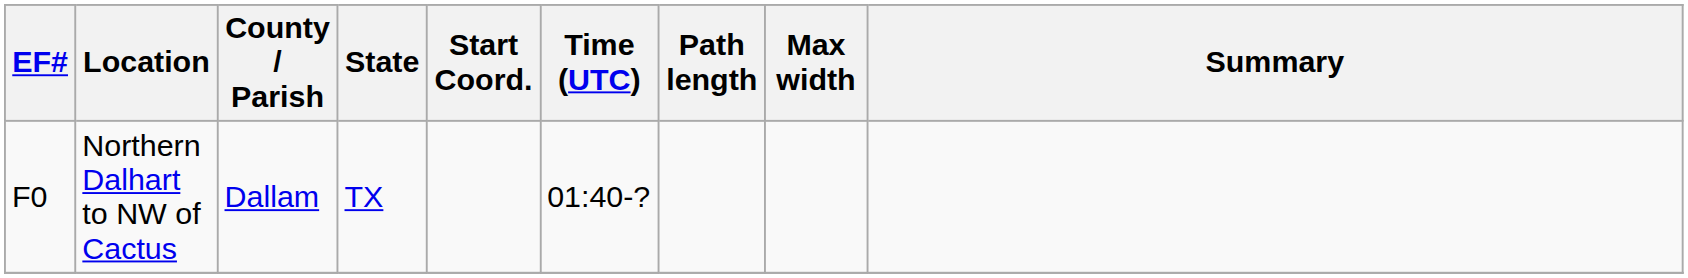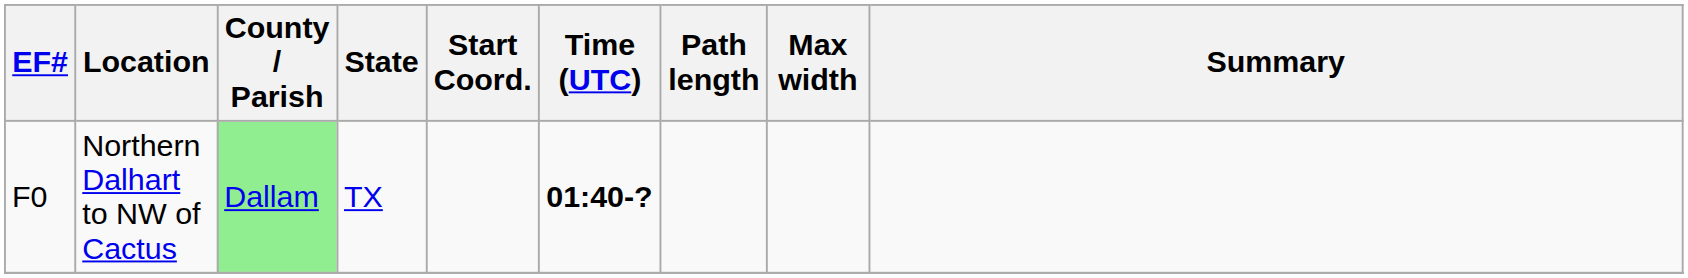(272, 196) no background -> (271, 196) lightgreen background
(599, 196) normal -> (599, 196) bold
